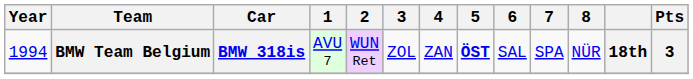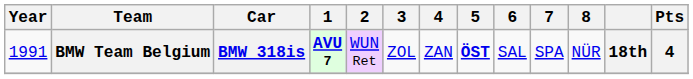(28, 52) 1994 -> (28, 52) 1991
(328, 52) normal -> (328, 52) bold
(670, 52) 3 -> (670, 52) 4
